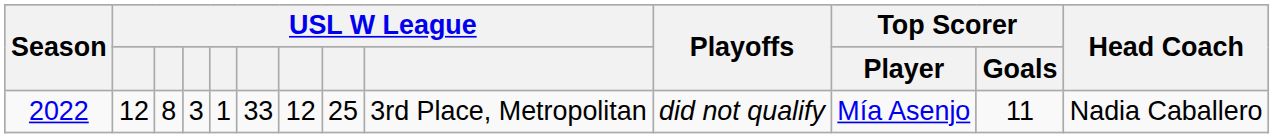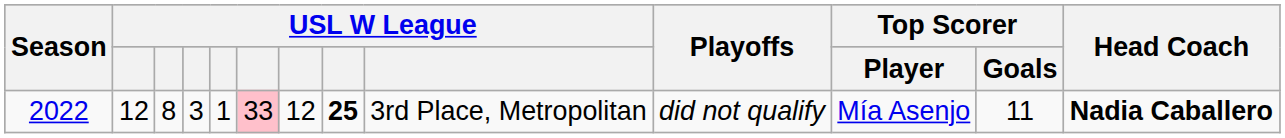(258, 111) no background -> (258, 111) pink background
(343, 111) normal -> (343, 111) bold
(1166, 111) normal -> (1171, 111) bold
